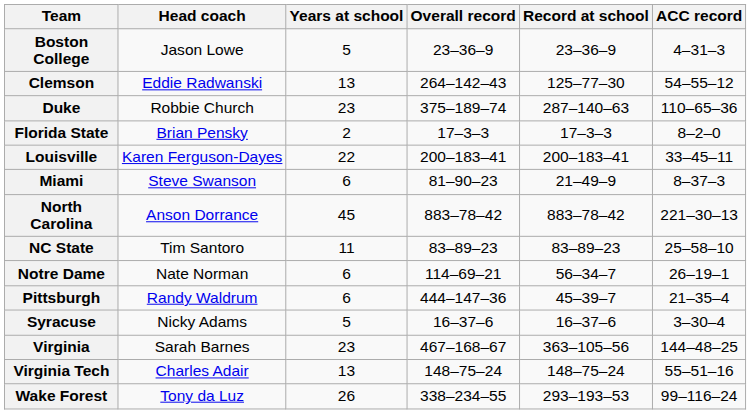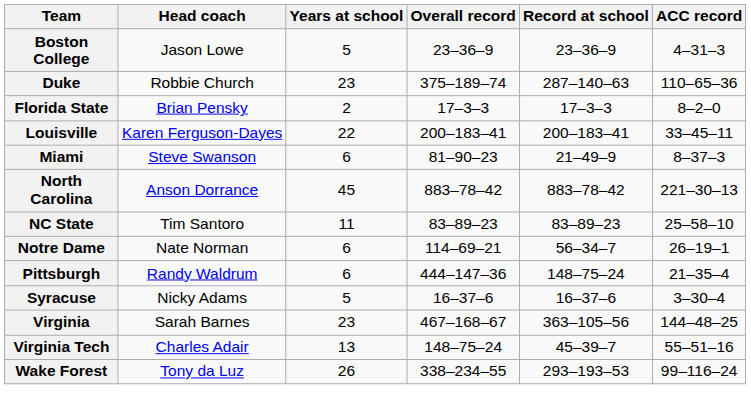- row: (61, 83)
(586, 297) 45–39–7 -> (586, 273) 148–75–24
(586, 371) 148–75–24 -> (586, 347) 45–39–7
